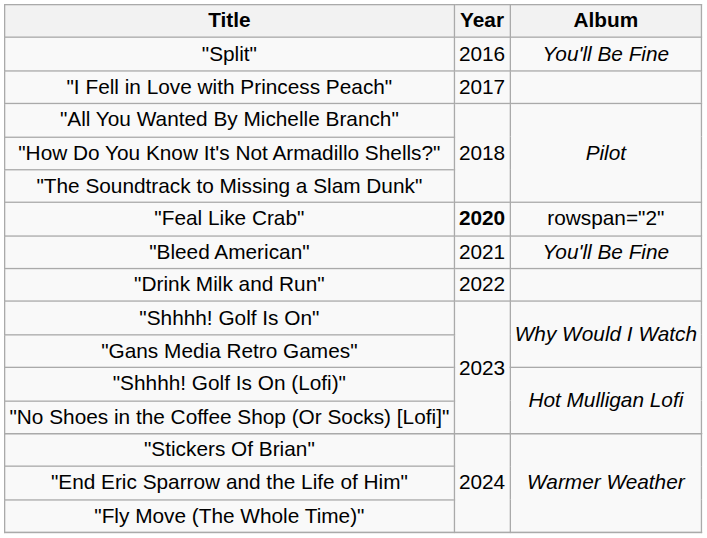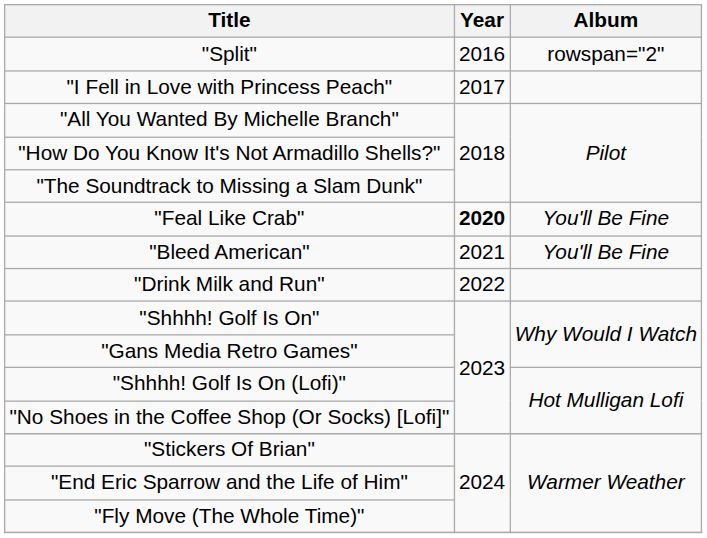(606, 53) You'll Be Fine -> (606, 53) rowspan="2"
(606, 218) rowspan="2" -> (606, 218) You'll Be Fine
